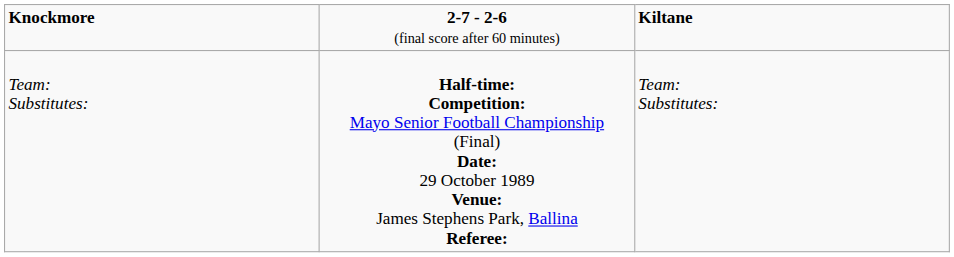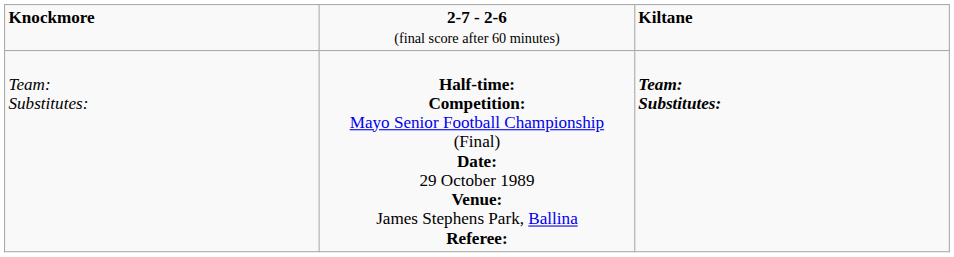(678, 93) normal -> (680, 93) bold
